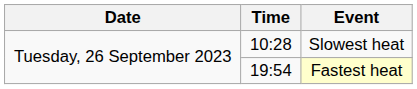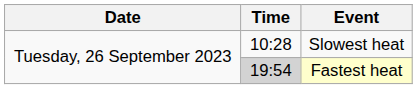(271, 70) no background -> (271, 70) lightgrey background
